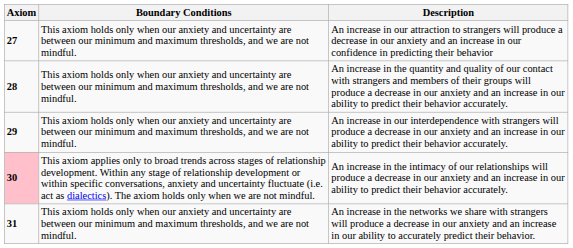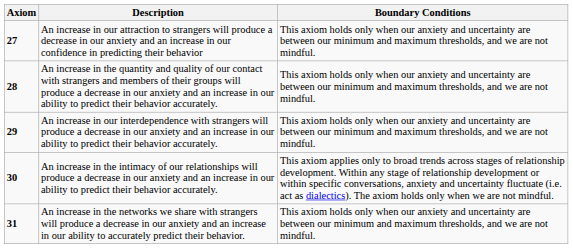columns swapped: (448, 12) <-> (184, 12)
(12, 178) pink background -> (12, 178) no background
